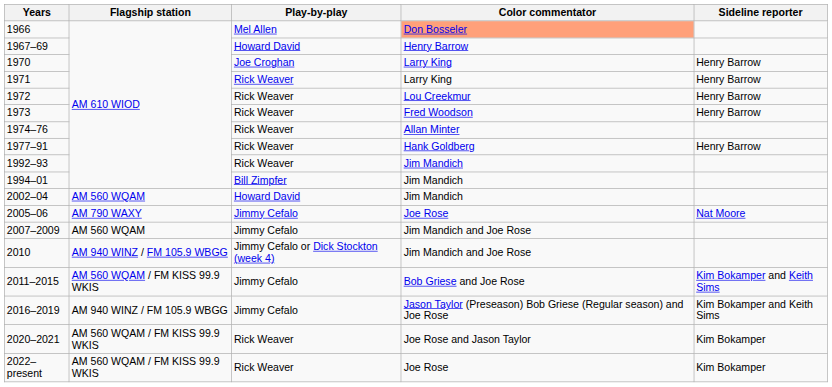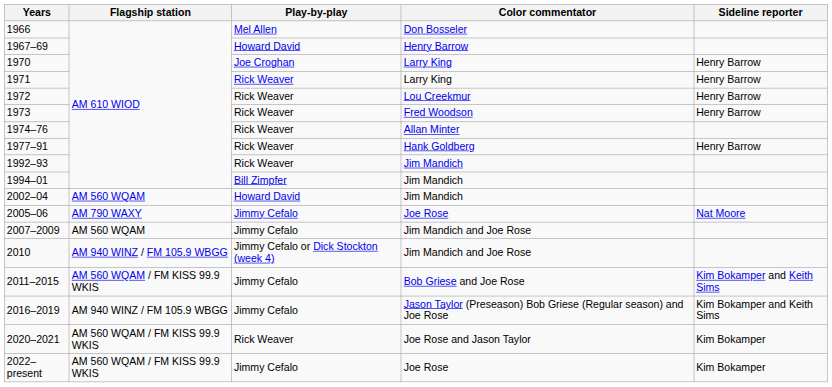(435, 29) lightsalmon background -> (435, 29) no background
(264, 367) Rick Weaver -> (266, 367) Jimmy Cefalo
